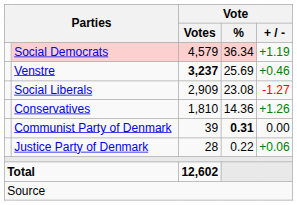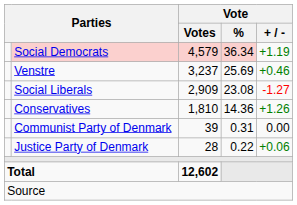(203, 71) bold -> (203, 71) normal
(242, 128) bold -> (242, 128) normal
